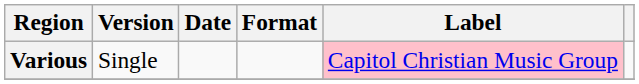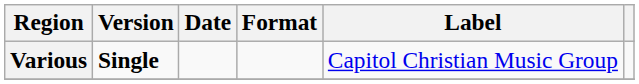(128, 60) normal -> (128, 60) bold
(473, 60) pink background -> (473, 60) no background
